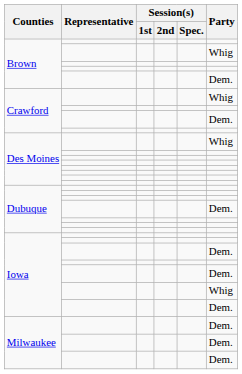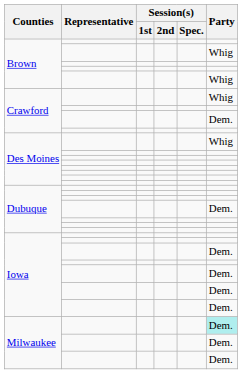(221, 79) Dem. -> (221, 79) Whig
(221, 290) Whig -> (221, 290) Dem.
(221, 325) no background -> (221, 325) paleturquoise background
